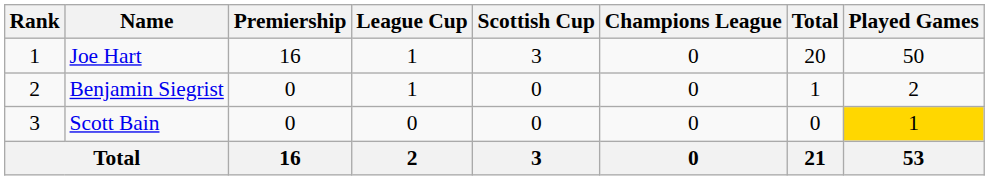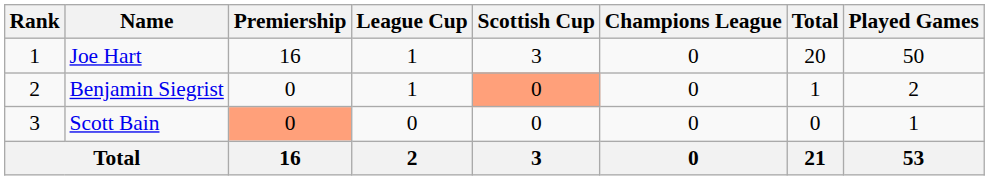(536, 89) no background -> (536, 89) lightsalmon background
(290, 123) no background -> (290, 123) lightsalmon background
(914, 123) gold background -> (914, 123) no background
